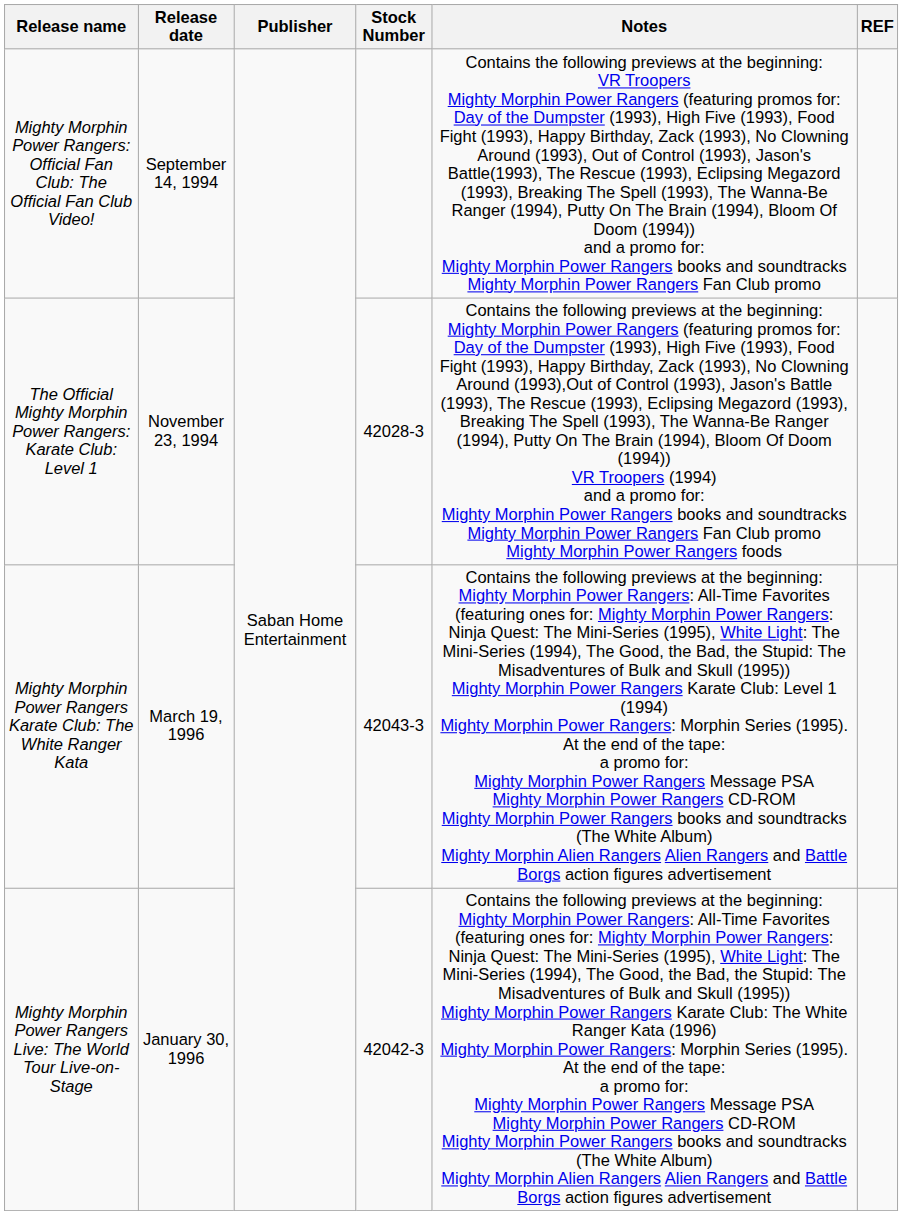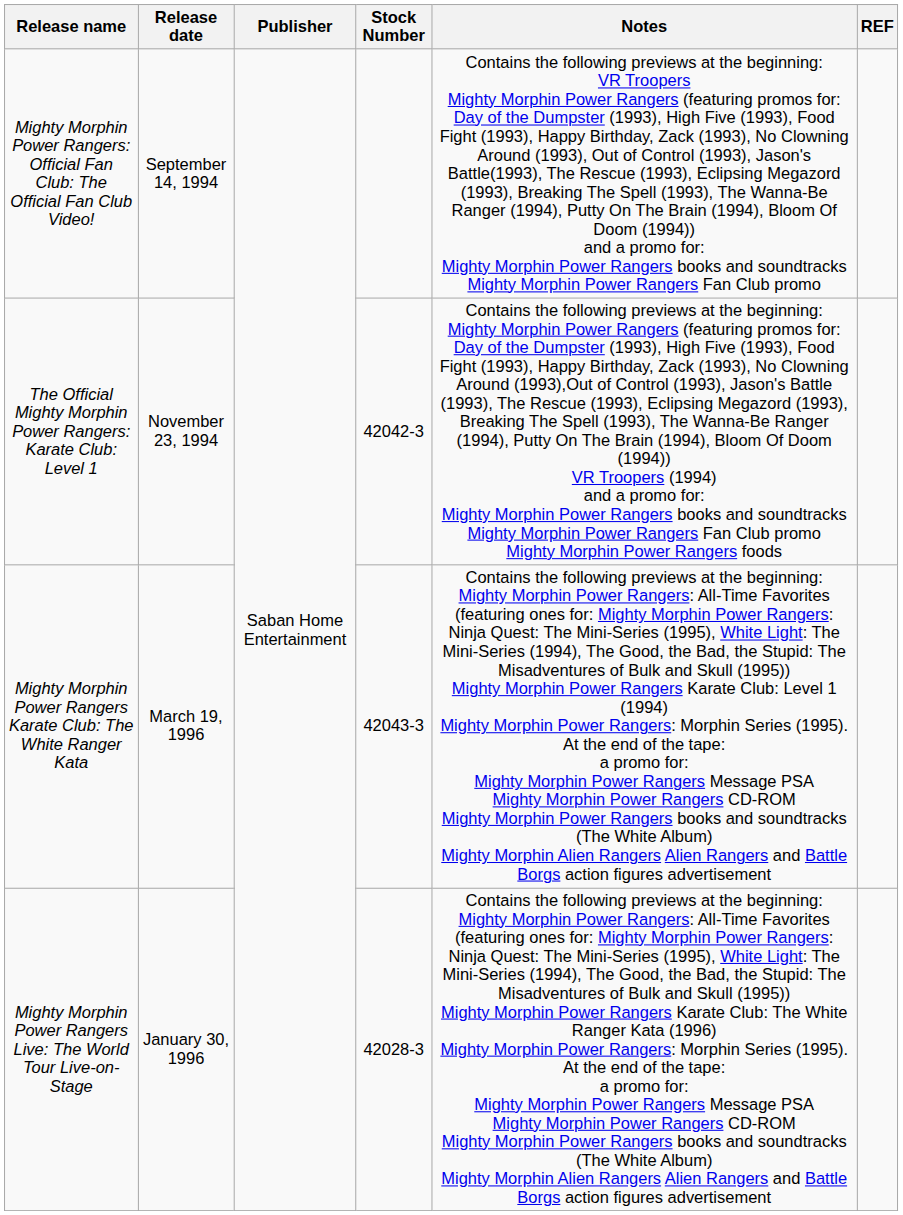(394, 431) 42028-3 -> (394, 431) 42042-3
(394, 1049) 42042-3 -> (394, 1049) 42028-3
